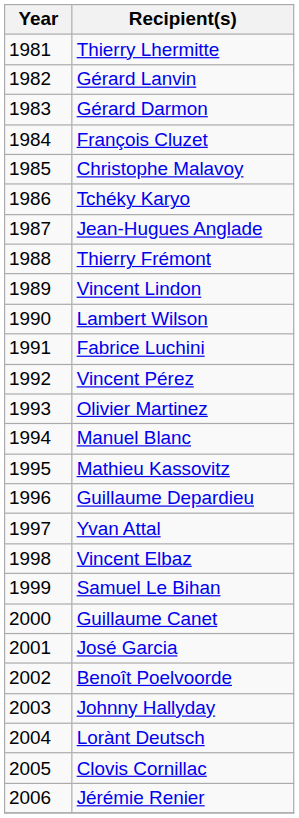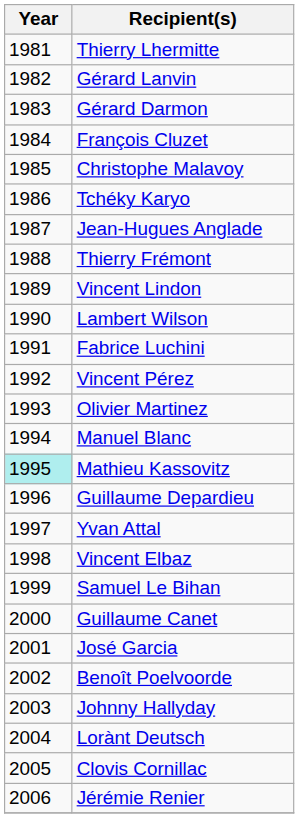(30, 468) no background -> (30, 468) paleturquoise background
